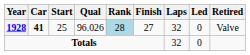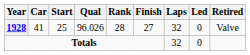(39, 27) bold -> (39, 27) normal
(120, 27) lightblue background -> (120, 27) no background
